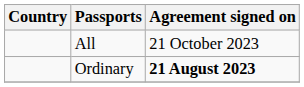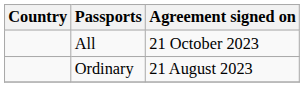(202, 69) bold -> (201, 69) normal
